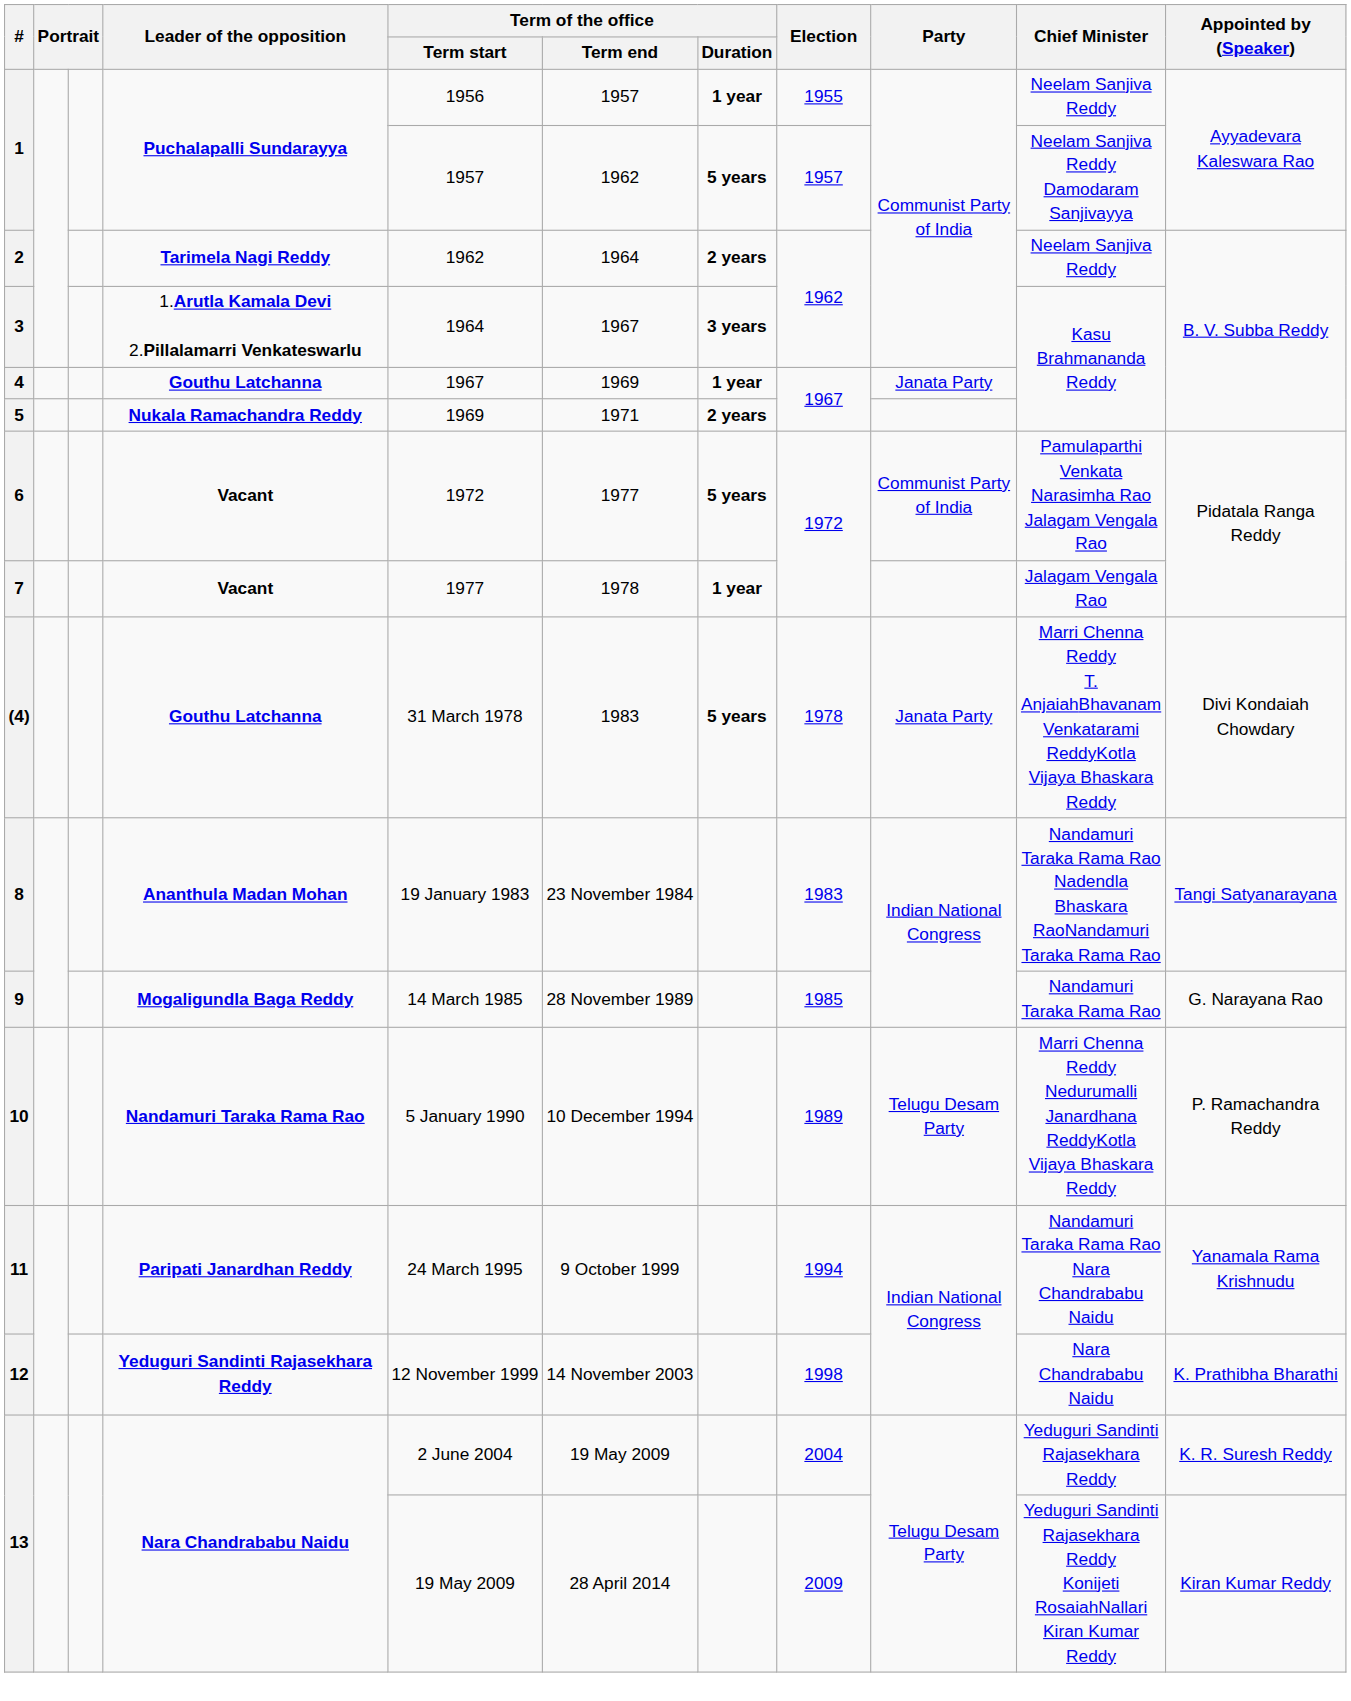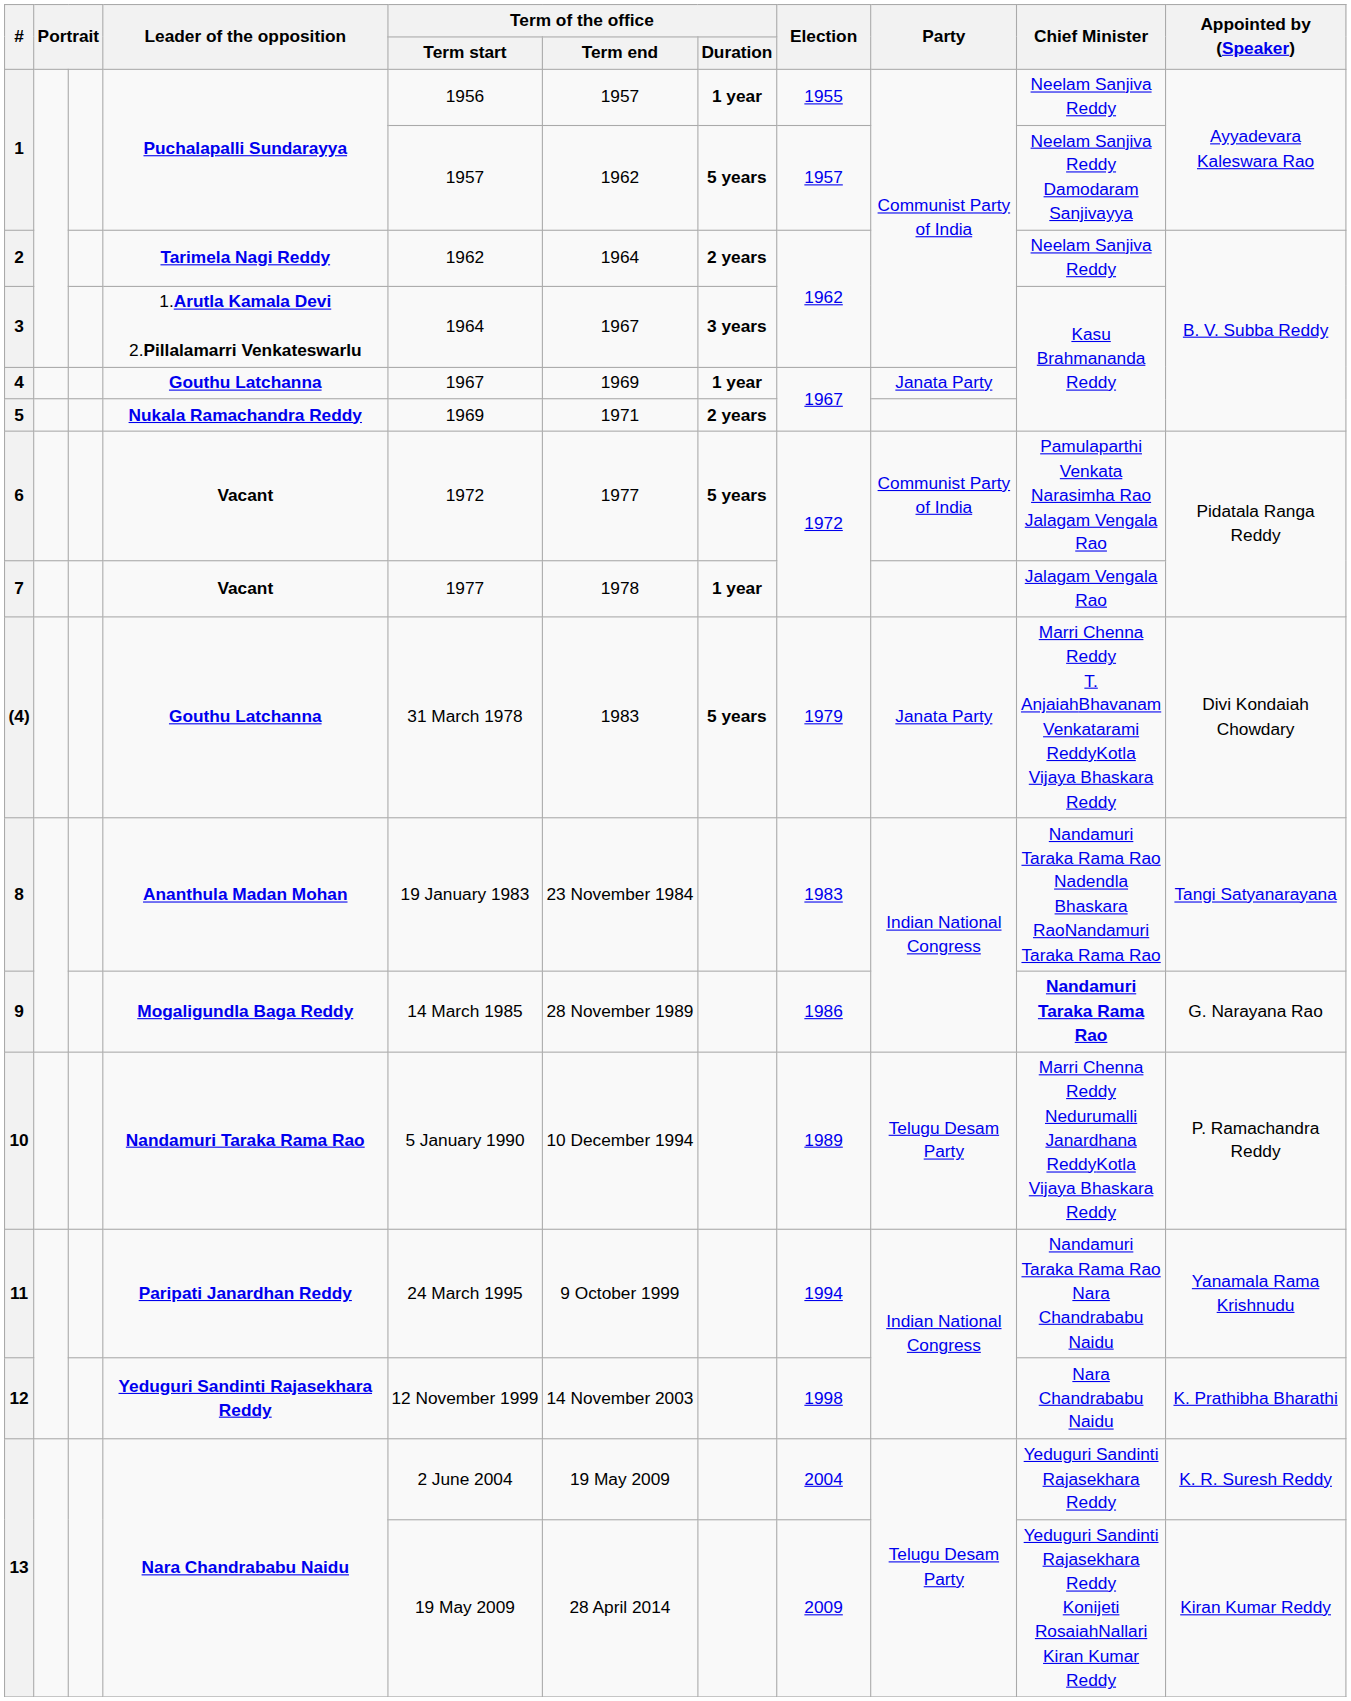(824, 717) 1978 -> (824, 717) 1979
(824, 999) 1985 -> (824, 1011) 1986
(1091, 999) normal -> (1091, 1011) bold
